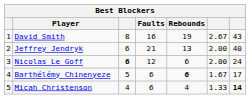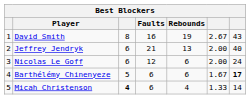(127, 62) bold -> (127, 62) normal
(187, 74) bold -> (187, 74) normal
(237, 74) normal -> (237, 74) bold
(127, 87) normal -> (127, 87) bold
(237, 87) bold -> (237, 87) normal
